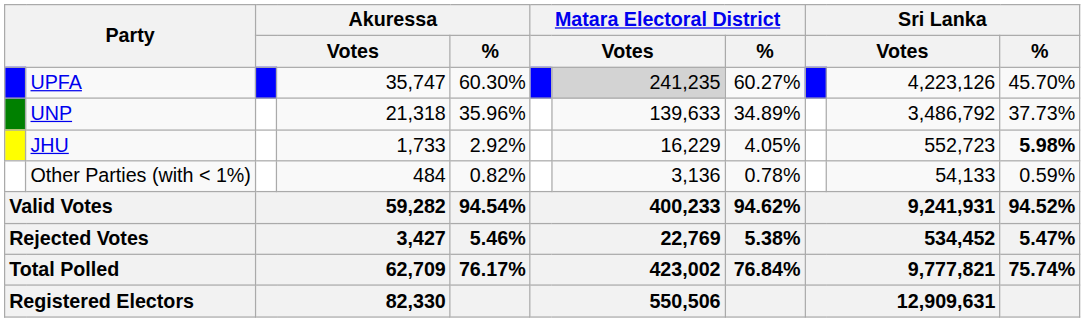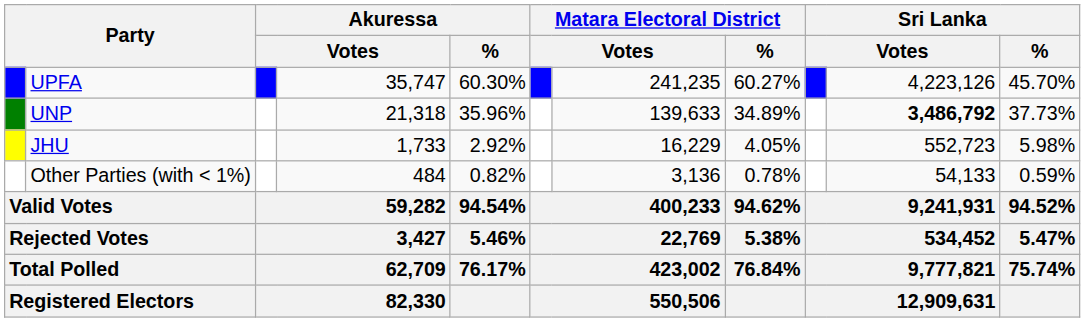(685, 82) lightgrey background -> (685, 82) no background
(952, 113) normal -> (952, 113) bold
(1047, 144) bold -> (1047, 144) normal
